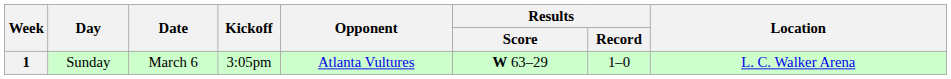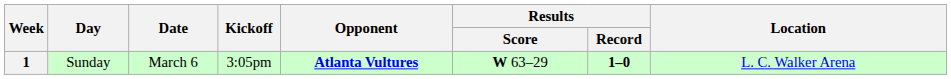(366, 62) normal -> (366, 62) bold
(619, 62) normal -> (619, 62) bold
